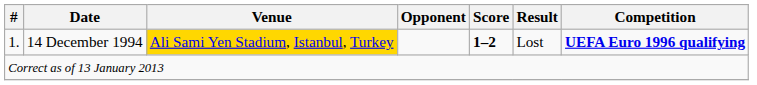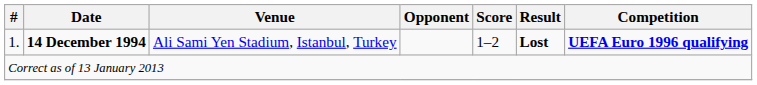(85, 41) normal -> (86, 41) bold
(272, 41) gold background -> (275, 41) no background
(485, 41) bold -> (488, 41) normal
(530, 41) normal -> (534, 41) bold
